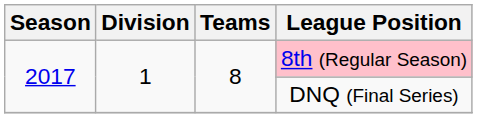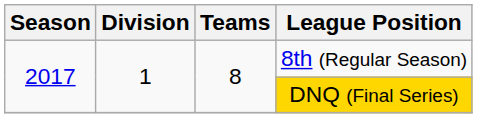(374, 58) pink background -> (374, 58) no background
(374, 94) no background -> (374, 94) gold background
